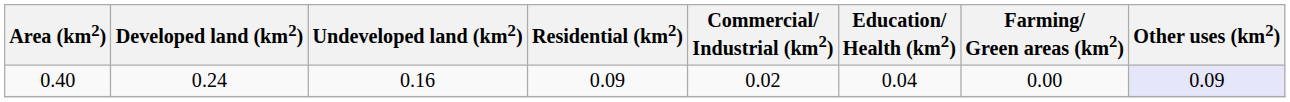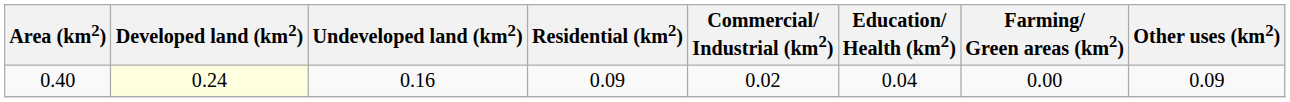(209, 80) no background -> (209, 80) lightyellow background
(1207, 80) lavender background -> (1207, 80) no background
